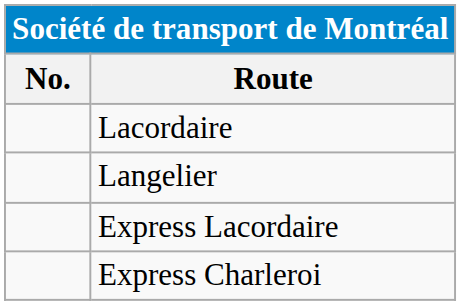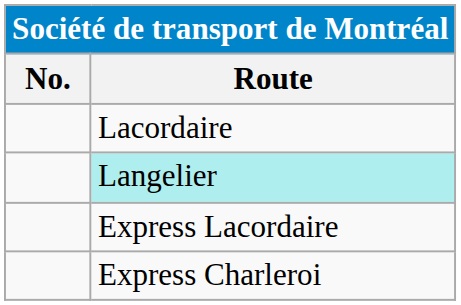(157, 176) no background -> (157, 176) paleturquoise background
